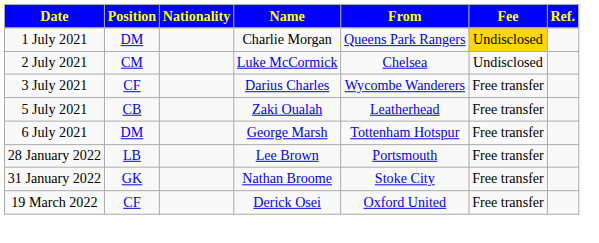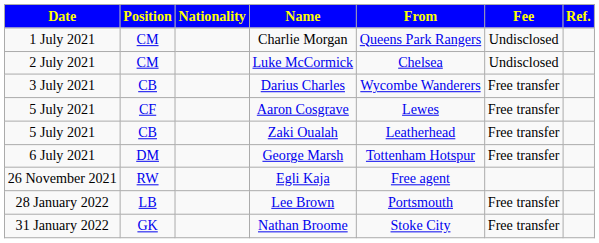(132, 39) DM -> (148, 39) CM
(508, 39) gold background -> (524, 39) no background
(132, 86) CF -> (148, 86) CB
+ row: (303, 109)
+ row: (303, 179)
- row: (287, 202)
